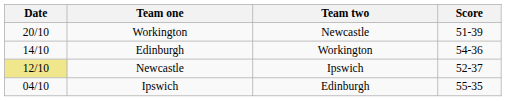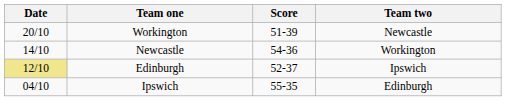columns swapped: (469, 13) <-> (345, 13)
(160, 50) Edinburgh -> (160, 50) Newcastle
(160, 68) Newcastle -> (160, 68) Edinburgh
